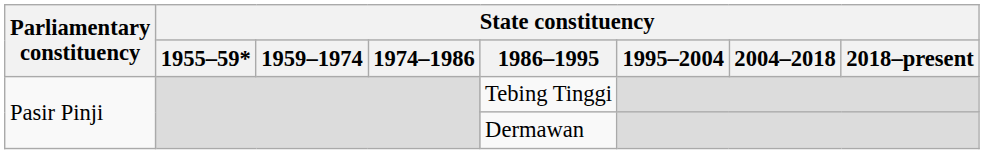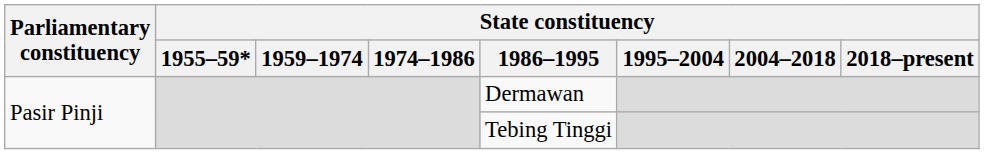(549, 93) Tebing Tinggi -> (535, 93) Dermawan
(535, 129) Dermawan -> (549, 129) Tebing Tinggi
